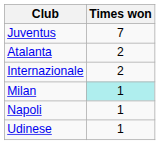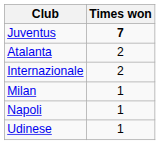(120, 33) normal -> (120, 33) bold
(120, 91) paleturquoise background -> (120, 91) no background
